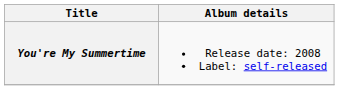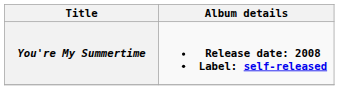(247, 60) normal -> (247, 60) bold
